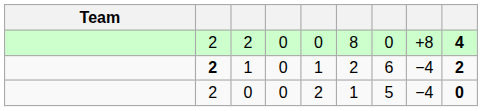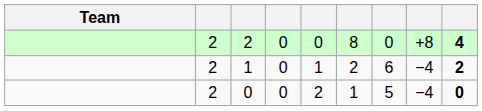(213, 68) bold -> (213, 68) normal
